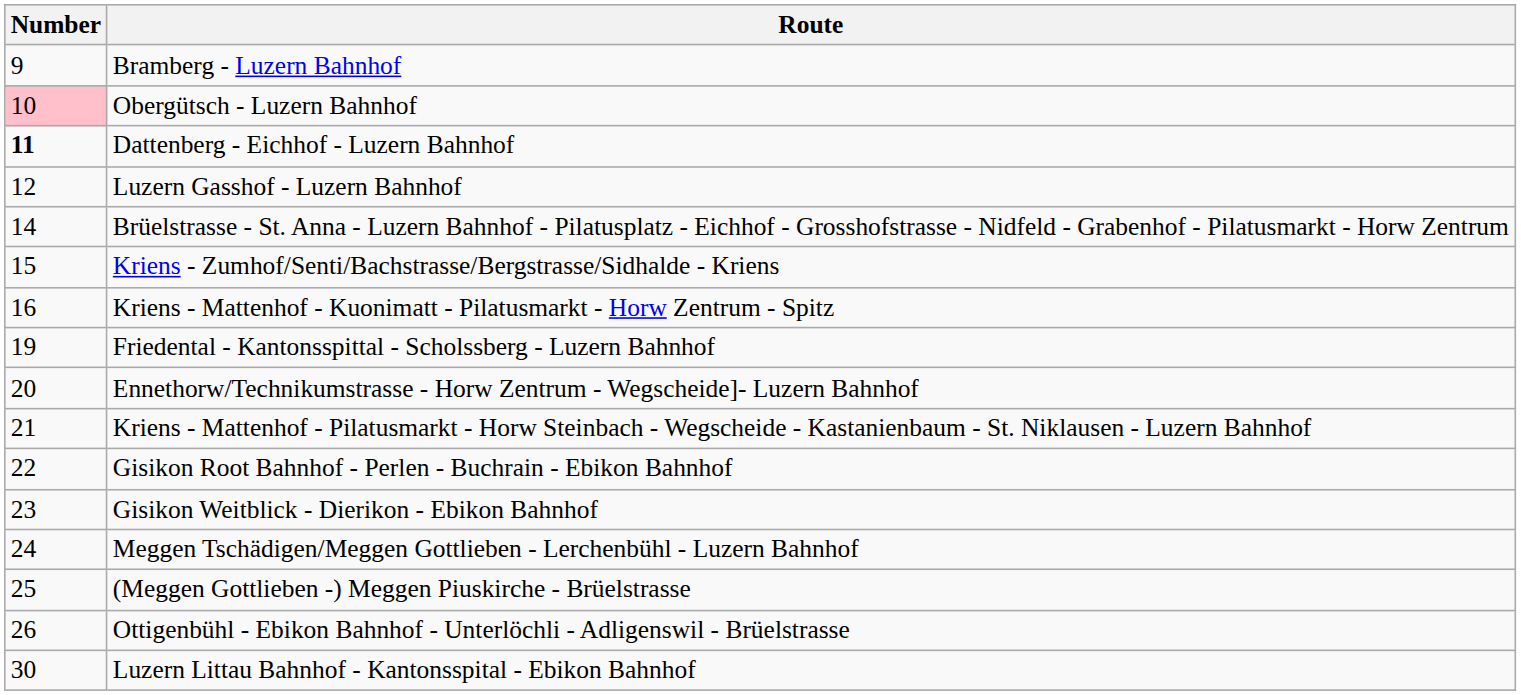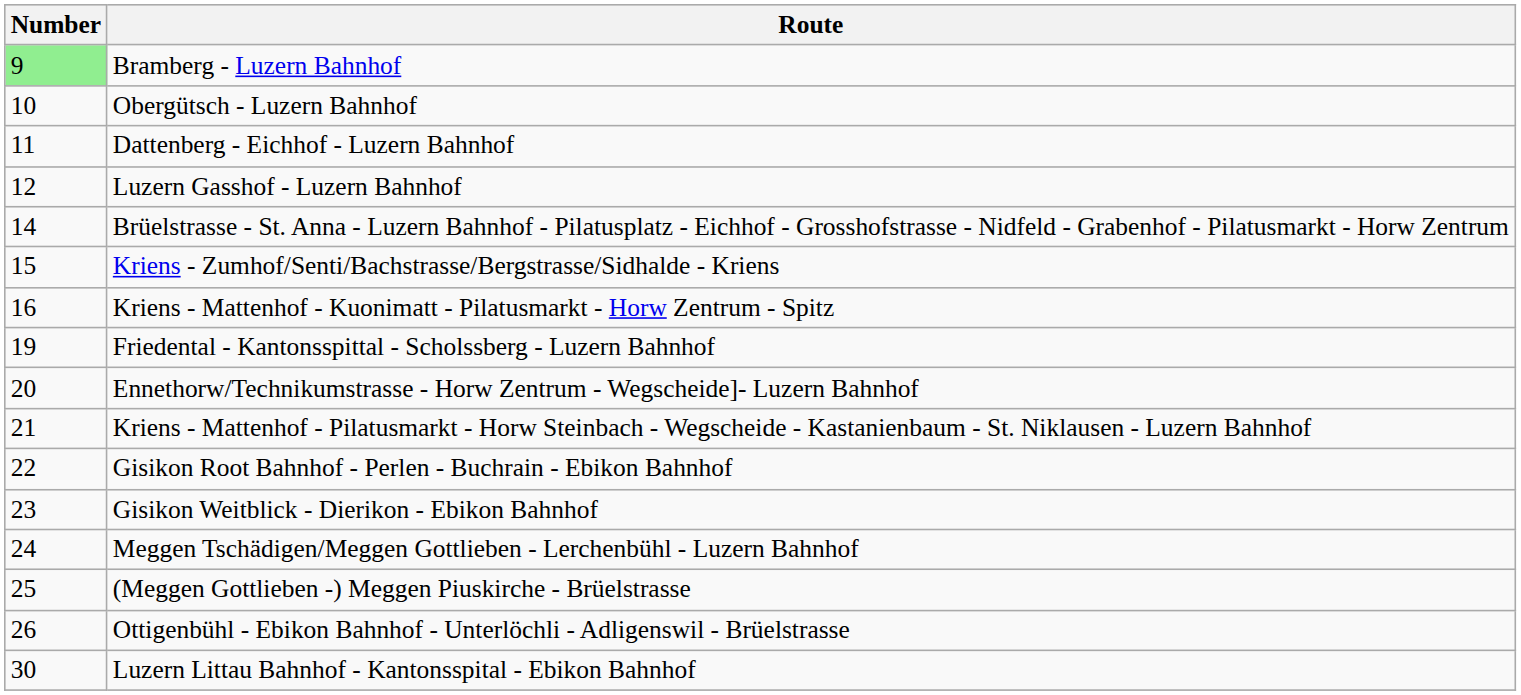(17, 65) no background -> (17, 65) lightgreen background
(23, 105) pink background -> (23, 105) no background
(23, 145) bold -> (23, 145) normal
